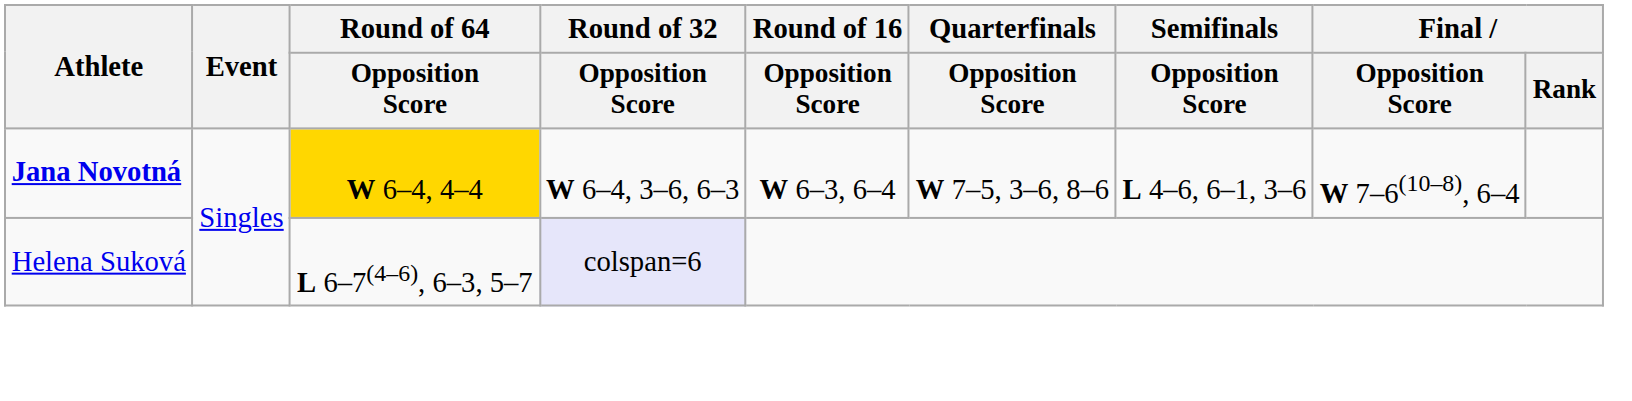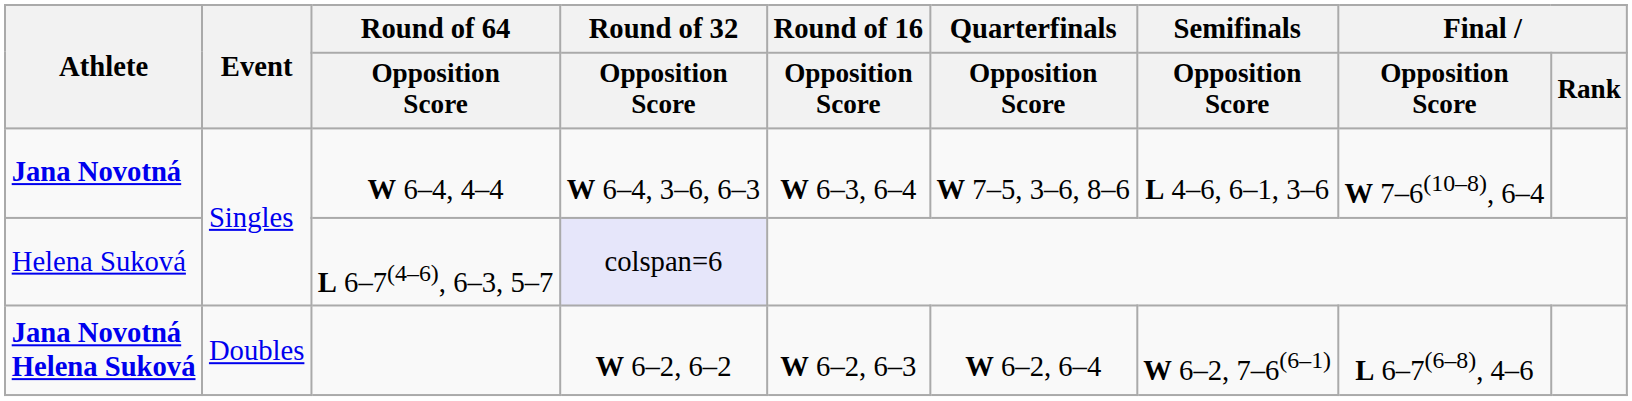(415, 189) gold background -> (436, 189) no background
+ row: (104, 350)
